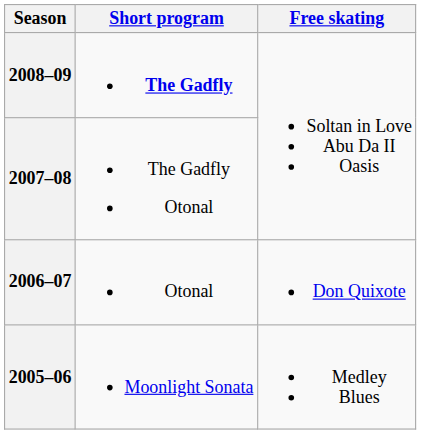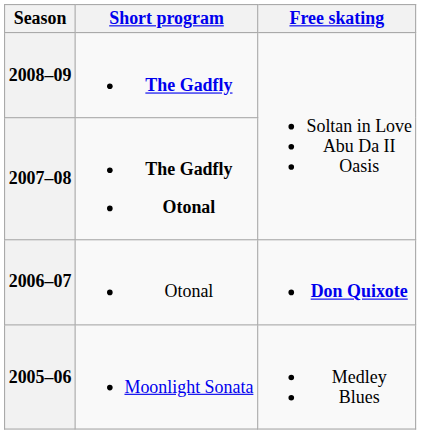(167, 189) normal -> (167, 189) bold
(337, 292) normal -> (337, 292) bold
